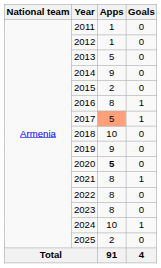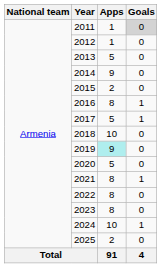(141, 27) no background -> (141, 27) lightgrey background
(112, 118) lightsalmon background -> (112, 118) no background
(112, 149) no background -> (112, 149) paleturquoise background
(112, 164) bold -> (112, 164) normal
